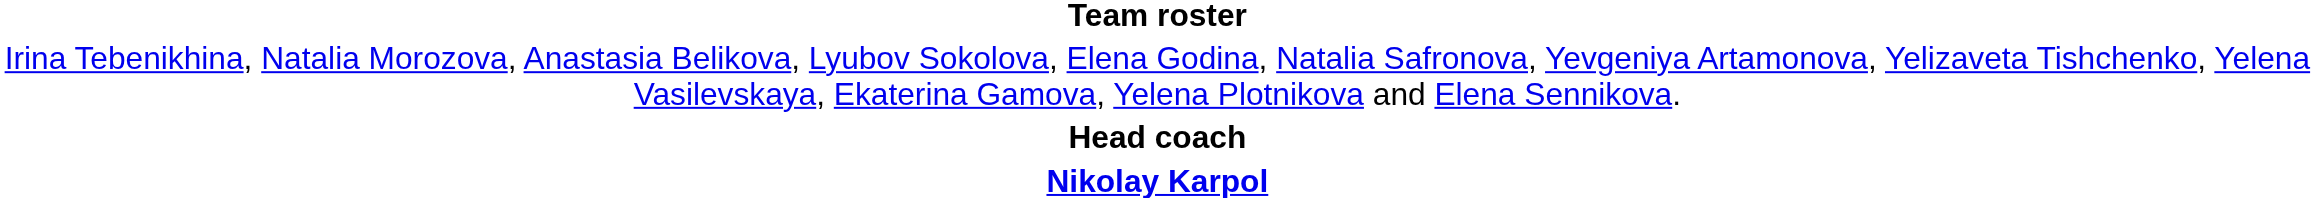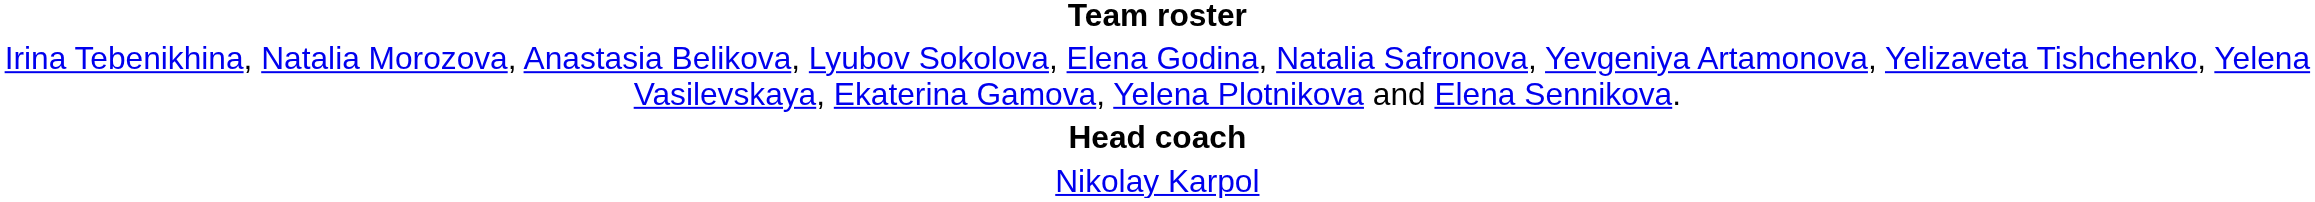(1157, 181) bold -> (1157, 181) normal
